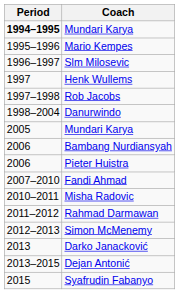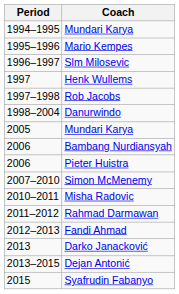(33, 29) bold -> (33, 29) normal
(96, 180) Fandi Ahmad -> (108, 180) Simon McMenemy
(108, 230) Simon McMenemy -> (96, 230) Fandi Ahmad
